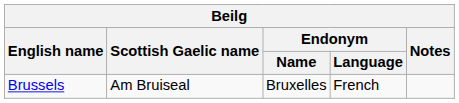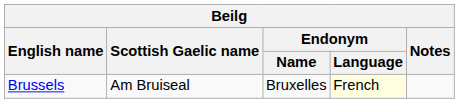(356, 86) no background -> (356, 86) lightyellow background
